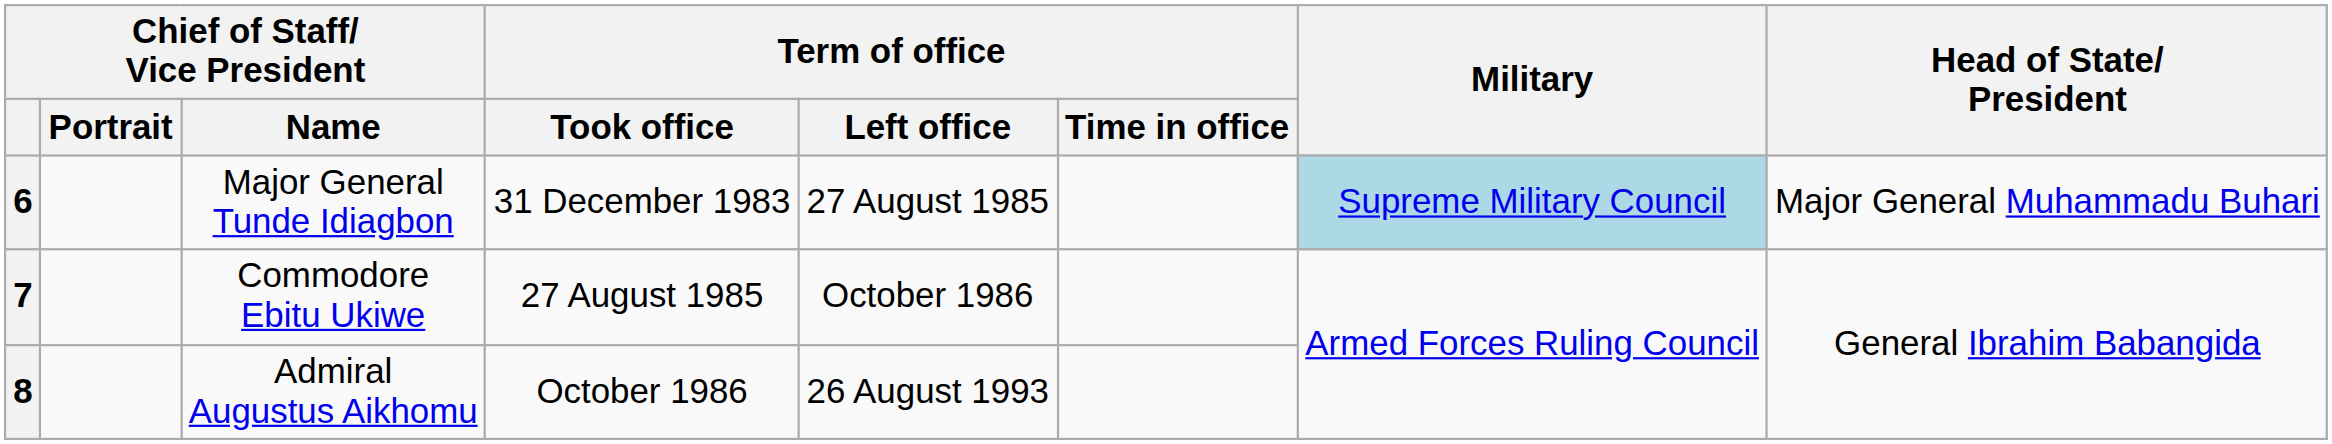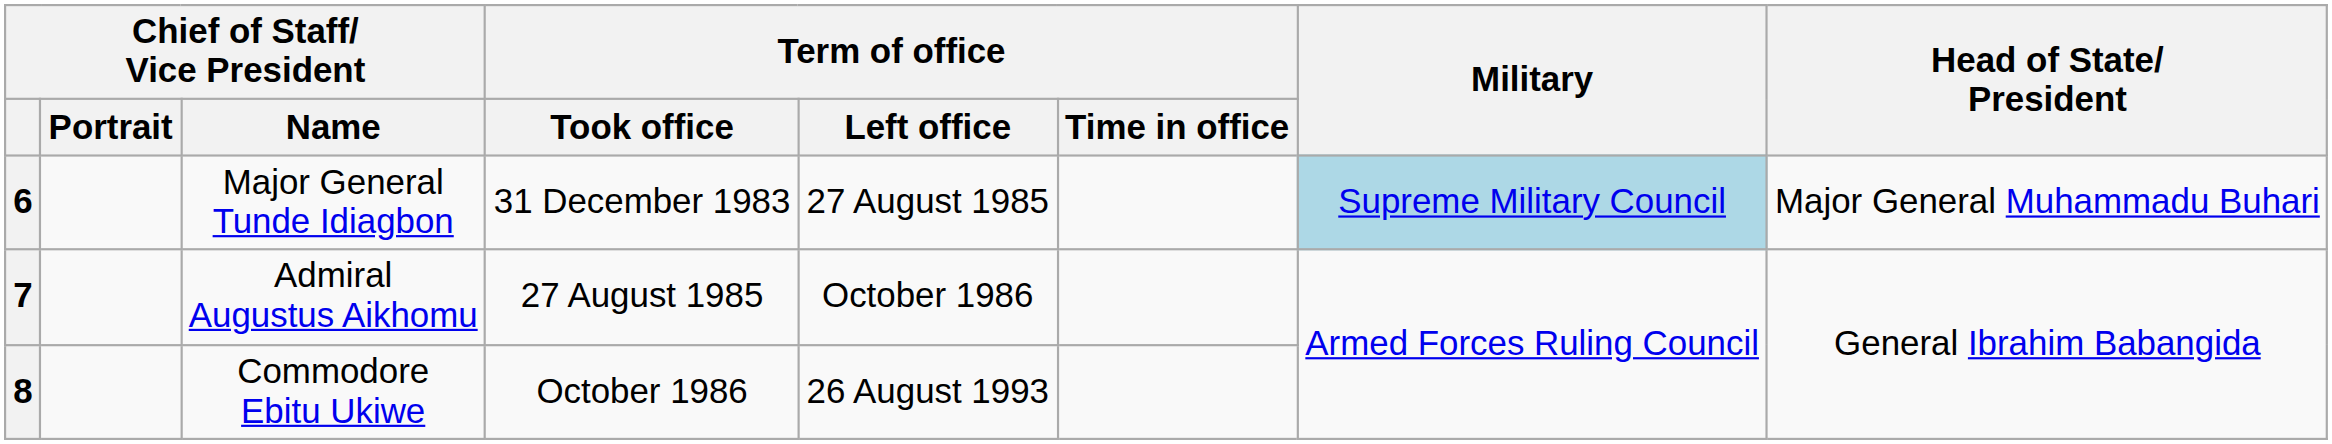(333, 296) Commodore Ebitu Ukiwe -> (333, 296) Admiral Augustus Aikhomu
(333, 390) Admiral Augustus Aikhomu -> (333, 390) Commodore Ebitu Ukiwe
